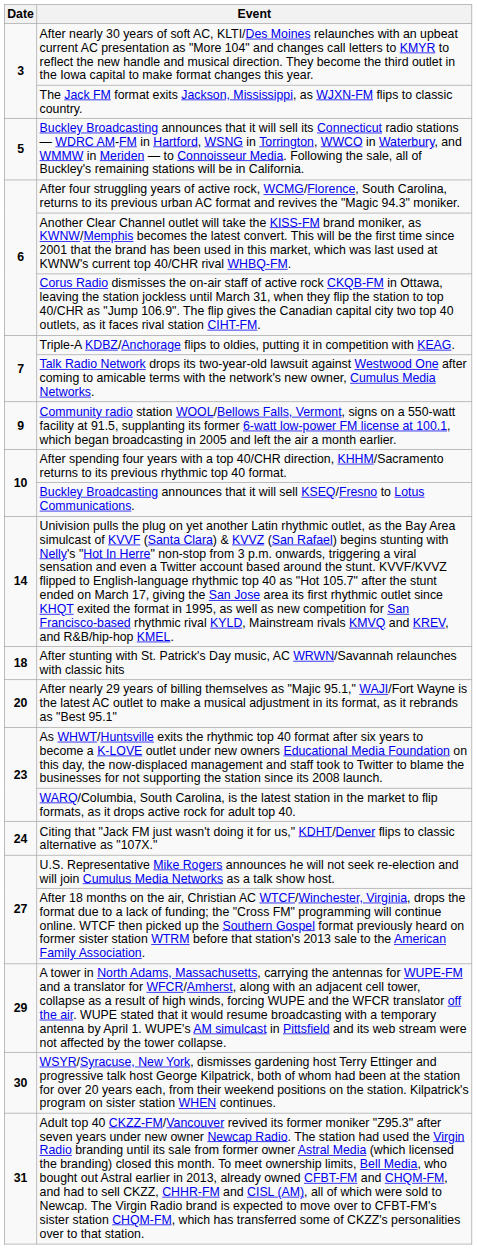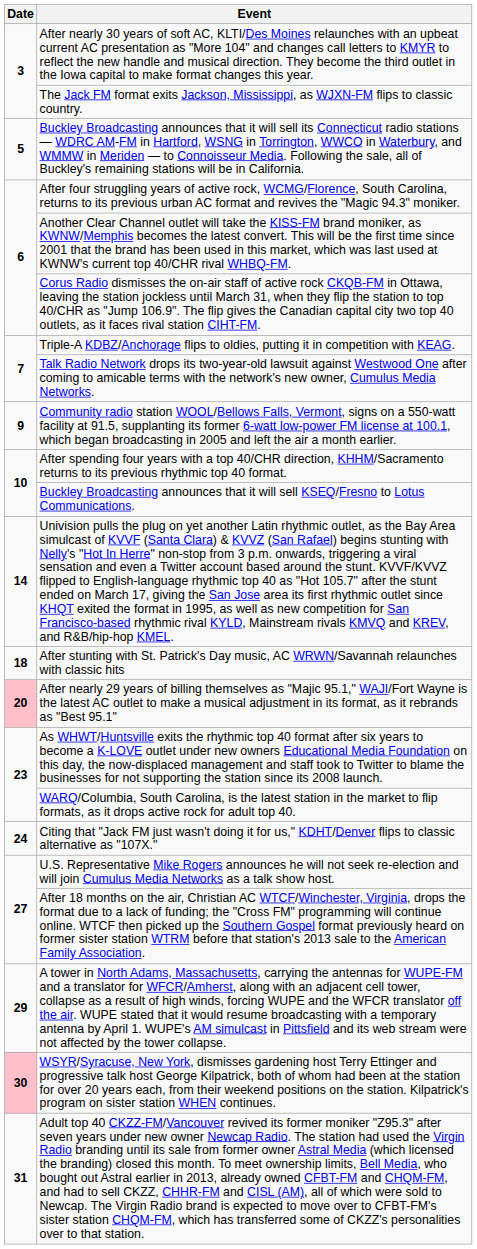(21, 703) no background -> (21, 703) pink background
(21, 1082) no background -> (21, 1082) pink background
